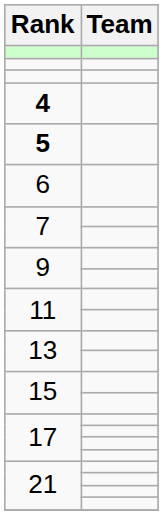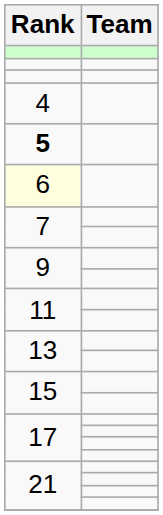(43, 102) bold -> (43, 102) normal
(43, 185) no background -> (43, 185) lightyellow background
